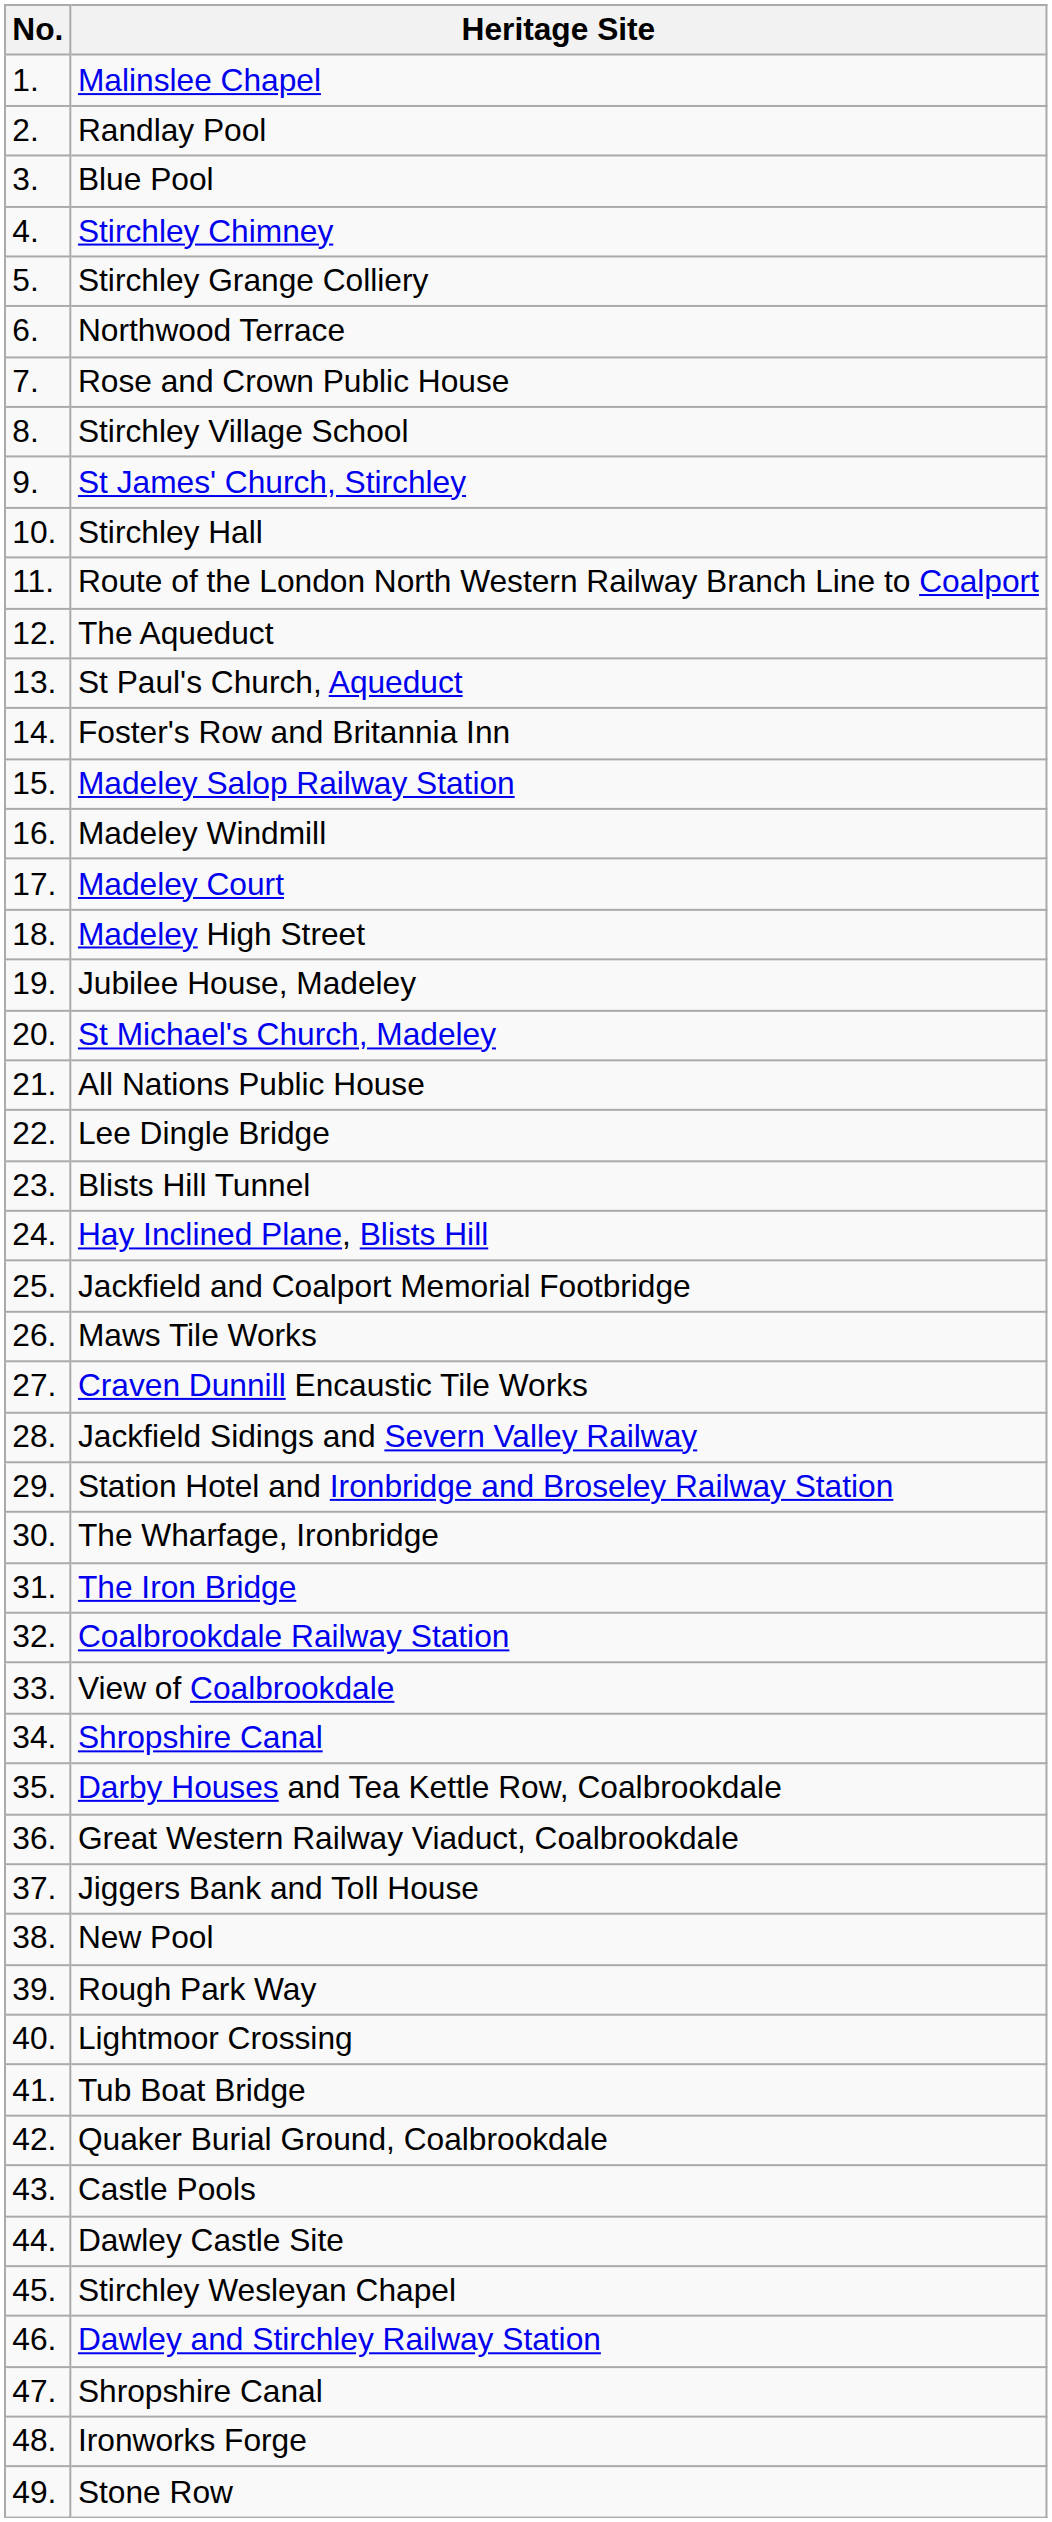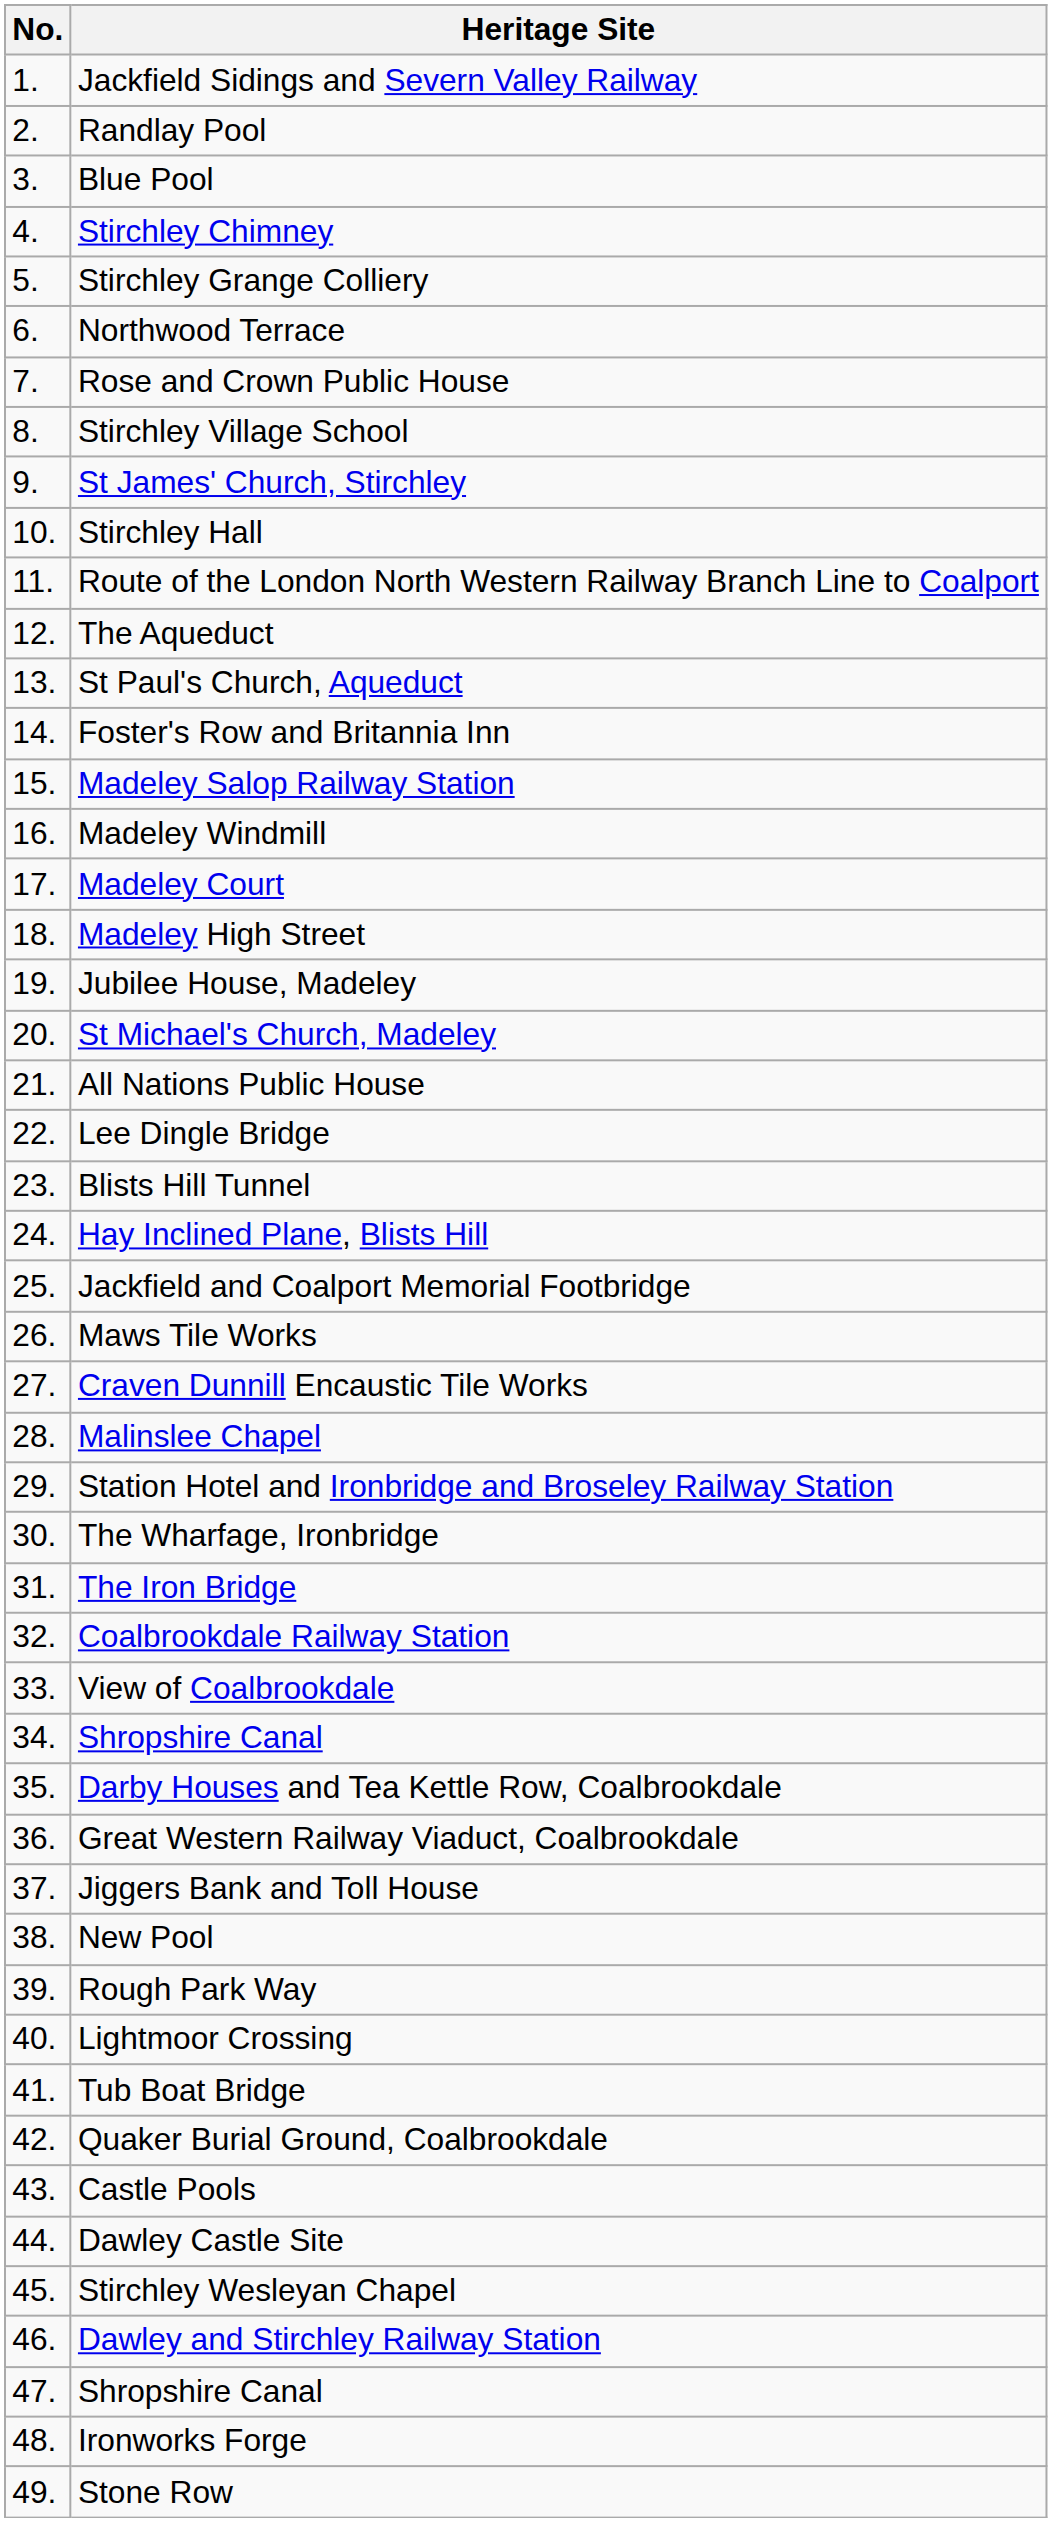(199, 79) Malinslee Chapel -> (388, 79) Jackfield Sidings and Severn Valley Railway
(388, 1436) Jackfield Sidings and Severn Valley Railway -> (199, 1436) Malinslee Chapel
